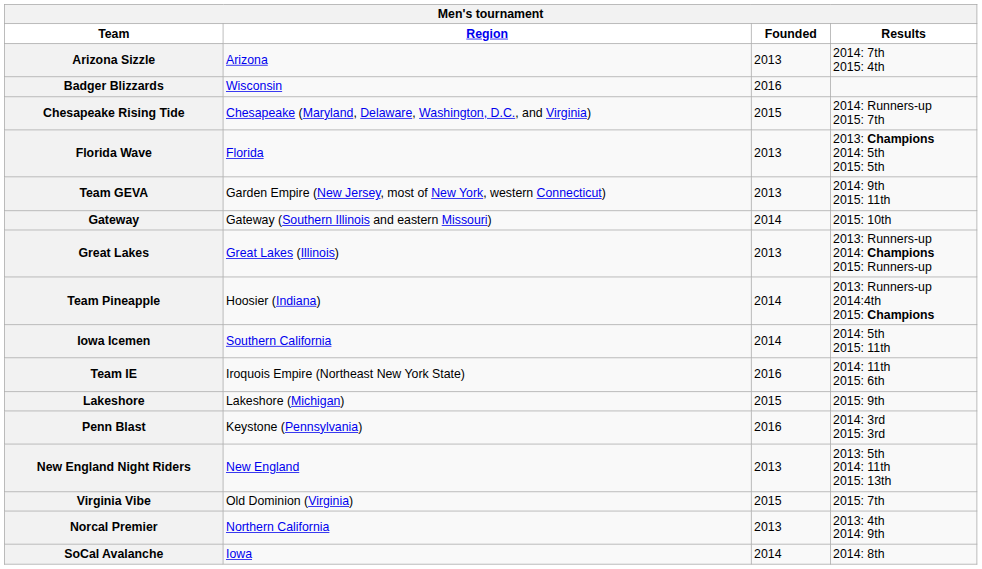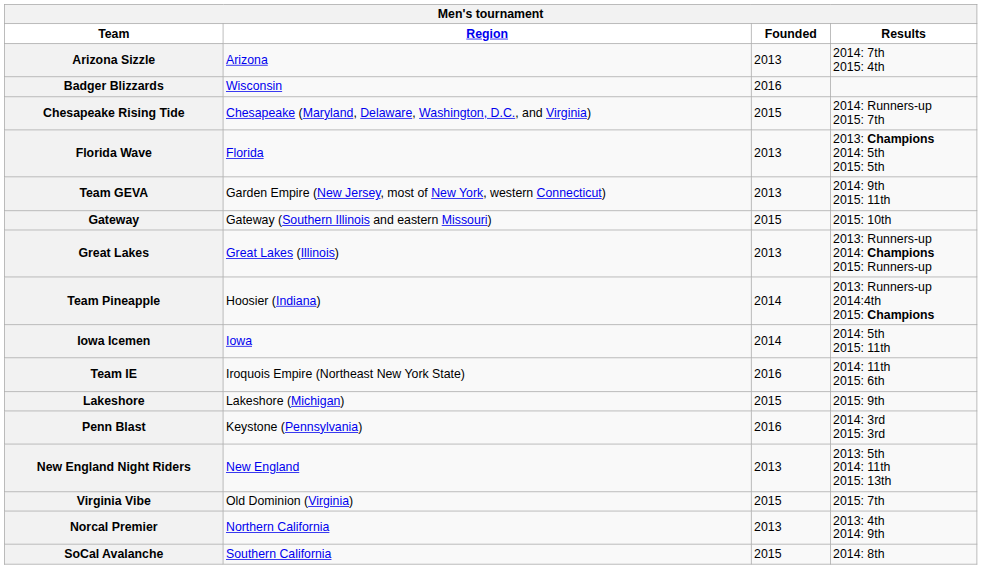(768, 220) 2014 -> (768, 220) 2015
(279, 341) Southern California -> (239, 341) Iowa
(239, 554) Iowa -> (279, 554) Southern California
(768, 554) 2014 -> (768, 554) 2015
